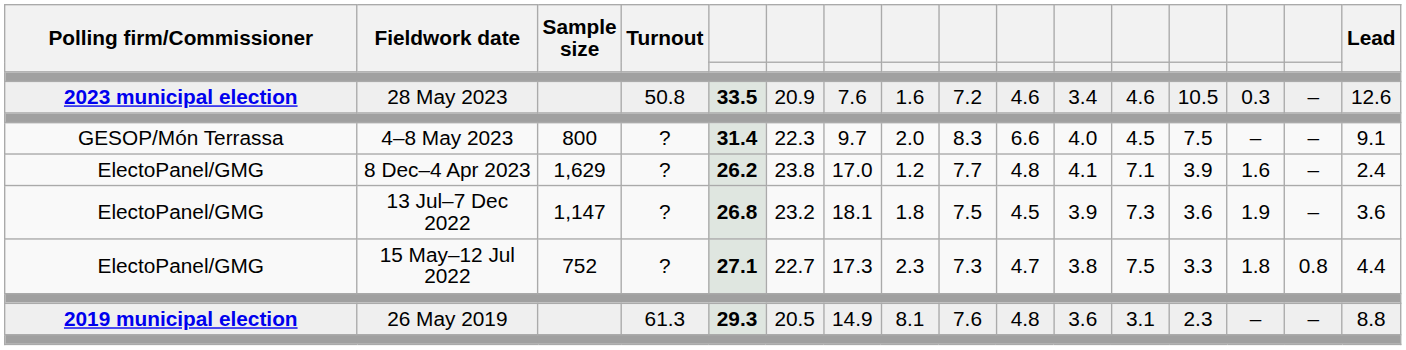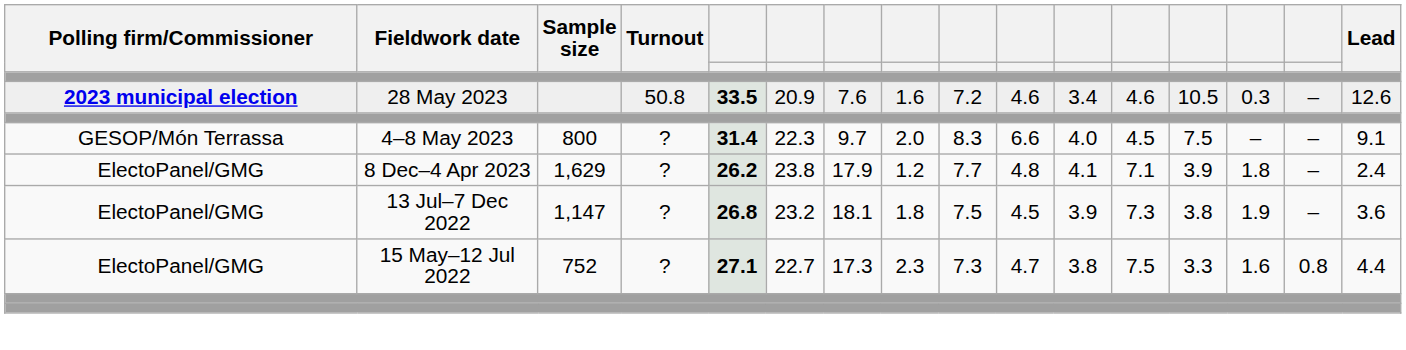(852, 170) 17.0 -> (852, 170) 17.9
(1256, 170) 1.6 -> (1256, 170) 1.8
(1198, 212) 3.6 -> (1198, 212) 3.8
(1256, 266) 1.8 -> (1256, 266) 1.6
- row: (181, 318)
